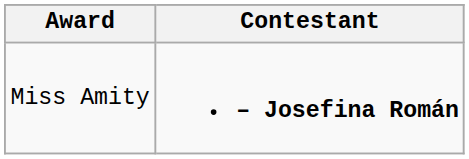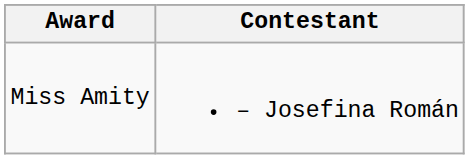(310, 111) bold -> (310, 111) normal
